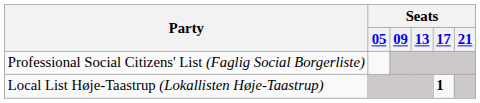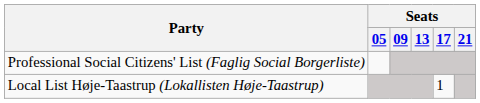(440, 86) bold -> (440, 86) normal
